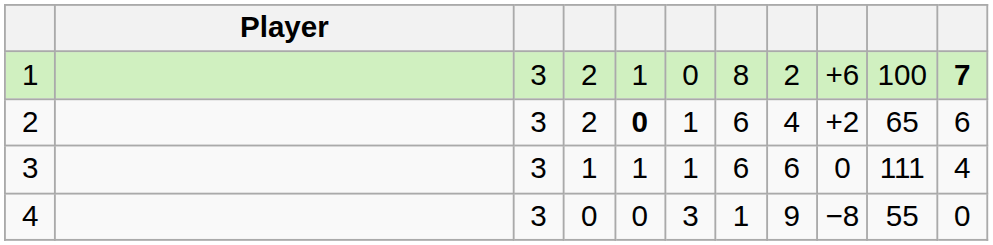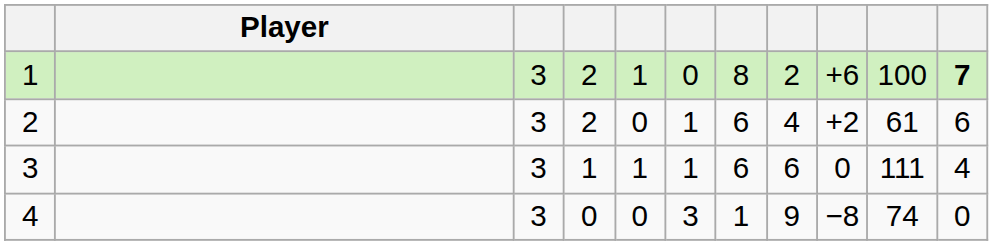(640, 121) bold -> (640, 121) normal
(902, 121) 65 -> (902, 121) 61
(902, 215) 55 -> (902, 215) 74
